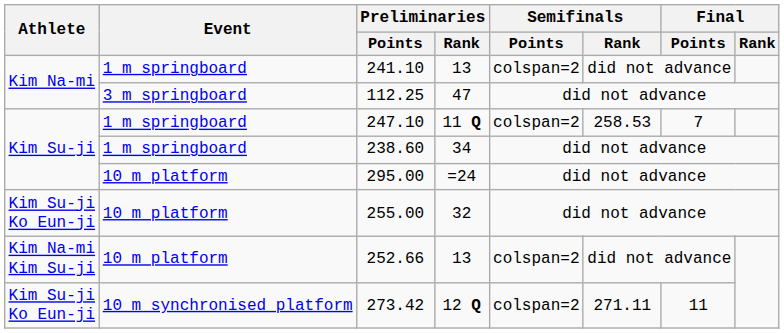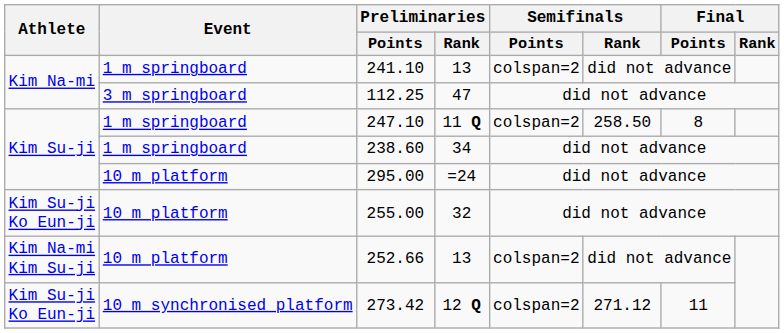(622, 123) 258.53 -> (622, 123) 258.50
(698, 123) 7 -> (698, 123) 8
(622, 305) 271.11 -> (622, 305) 271.12
